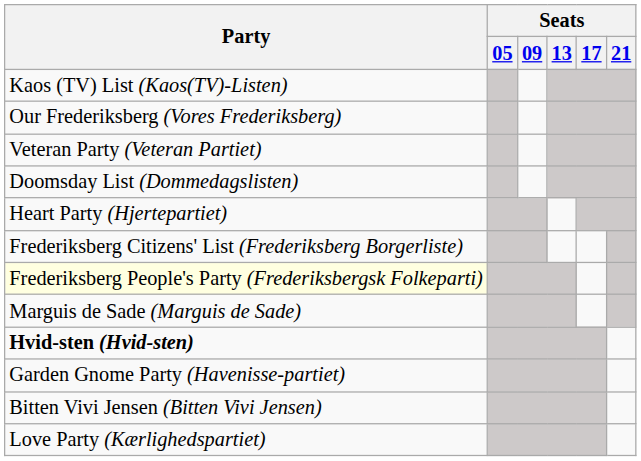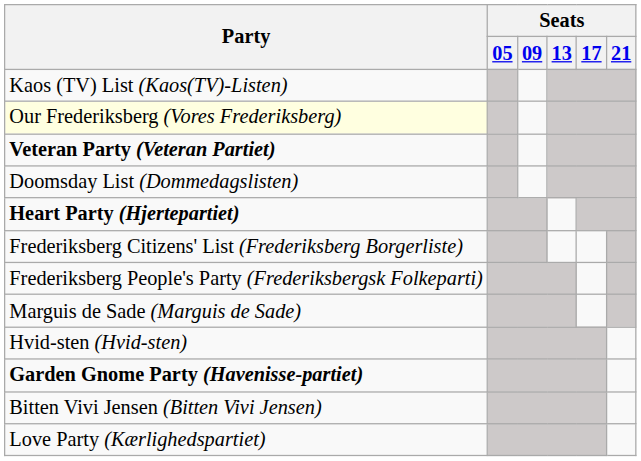(175, 117) no background -> (175, 117) lightyellow background
(135, 149) normal -> (142, 149) bold
(118, 213) normal -> (124, 213) bold
(246, 278) lightyellow background -> (246, 278) no background
(102, 342) bold -> (98, 342) normal
(177, 375) normal -> (186, 375) bold
